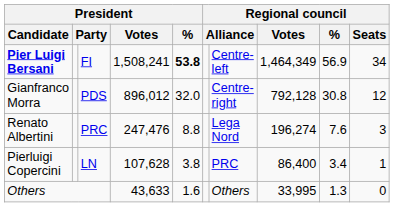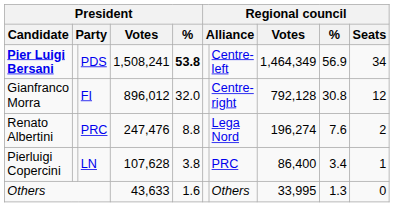(86, 61) FI -> (94, 61) PDS
(94, 95) PDS -> (86, 95) FI
(383, 130) 3 -> (383, 130) 2
